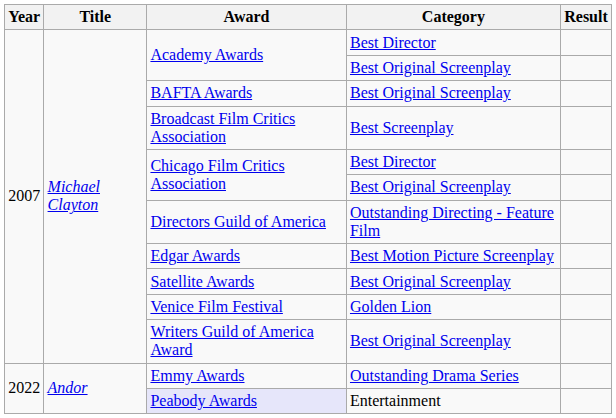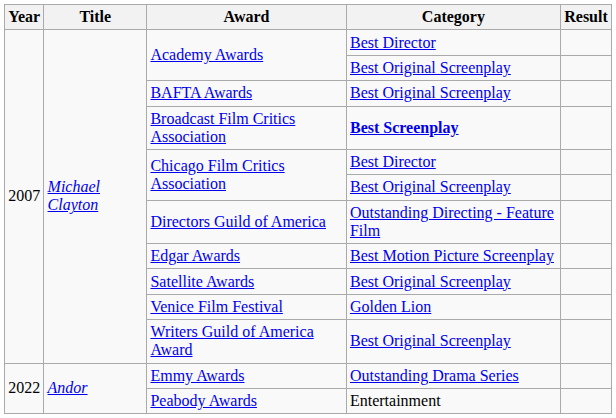(402, 127) normal -> (404, 127) bold
(204, 401) lavender background -> (204, 401) no background
